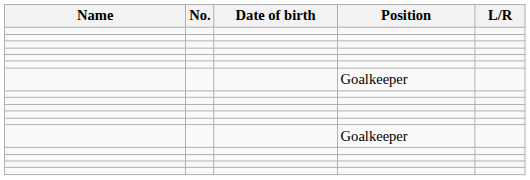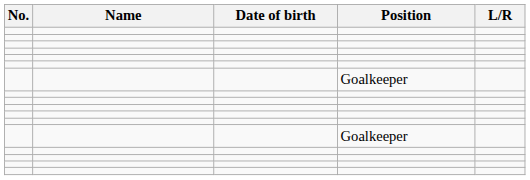columns swapped: (200, 16) <-> (95, 16)
